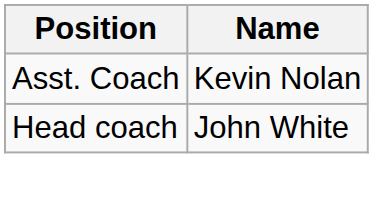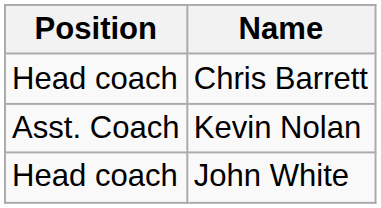+ row: (281, 78)
